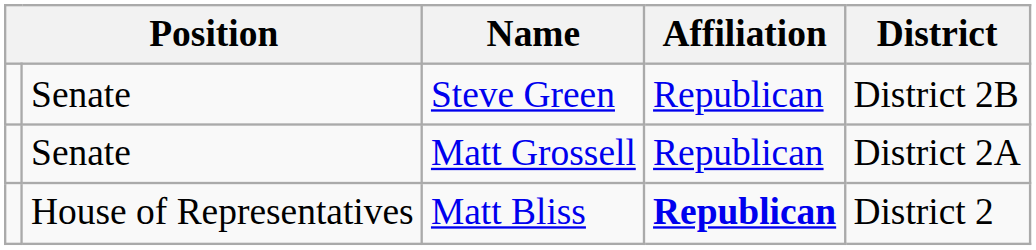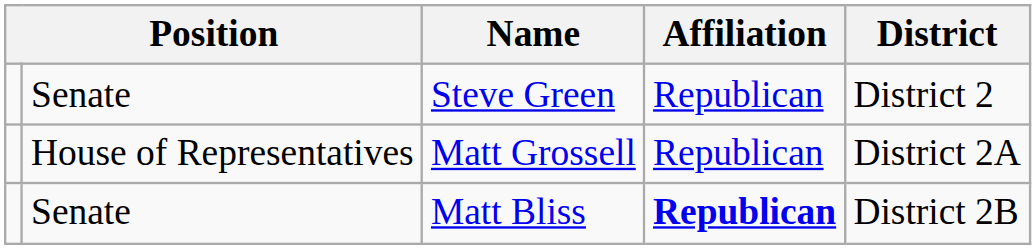(936, 93) District 2B -> (924, 93) District 2
(81, 152) Senate -> (222, 152) House of Representatives
(222, 212) House of Representatives -> (81, 212) Senate
(924, 212) District 2 -> (936, 212) District 2B
